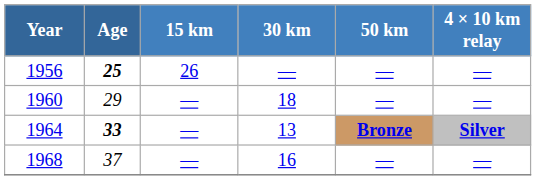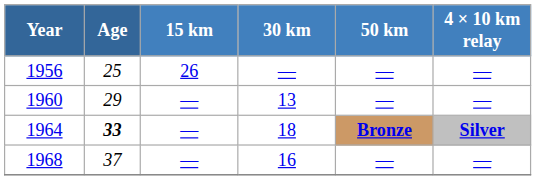(112, 70) bold -> (112, 70) normal
(287, 100) 18 -> (287, 100) 13
(287, 130) 13 -> (287, 130) 18
